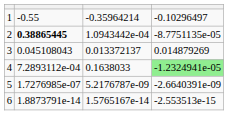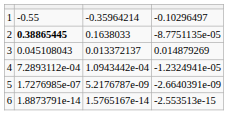(117, 34) 1.0943442e-04 -> (108, 34) 0.1638033
(108, 67) 0.1638033 -> (117, 67) 1.0943442e-04
(188, 67) lightgreen background -> (188, 67) no background
